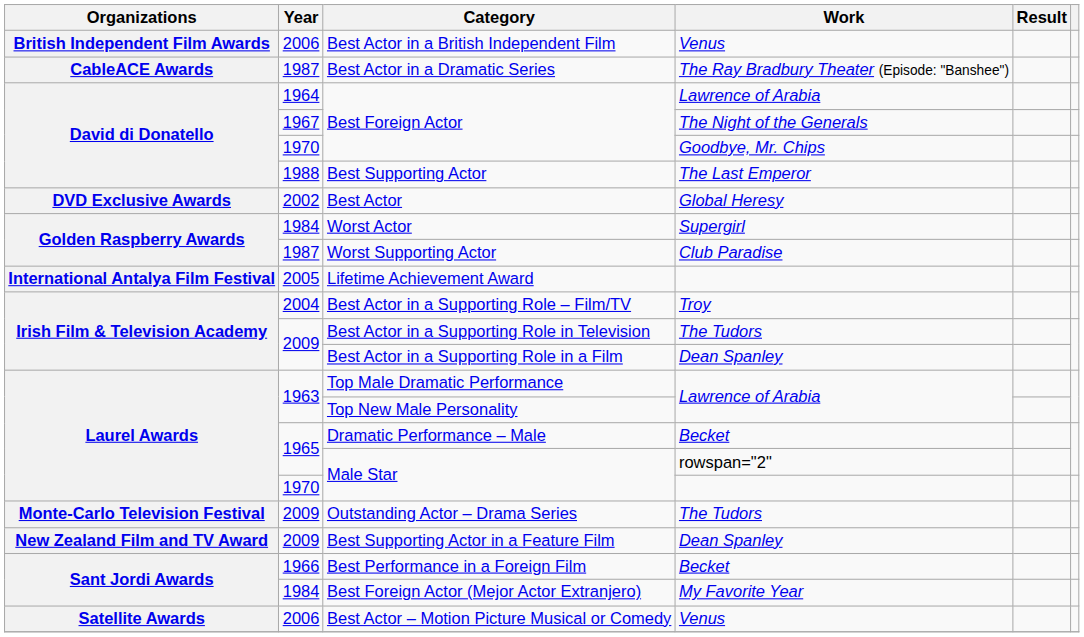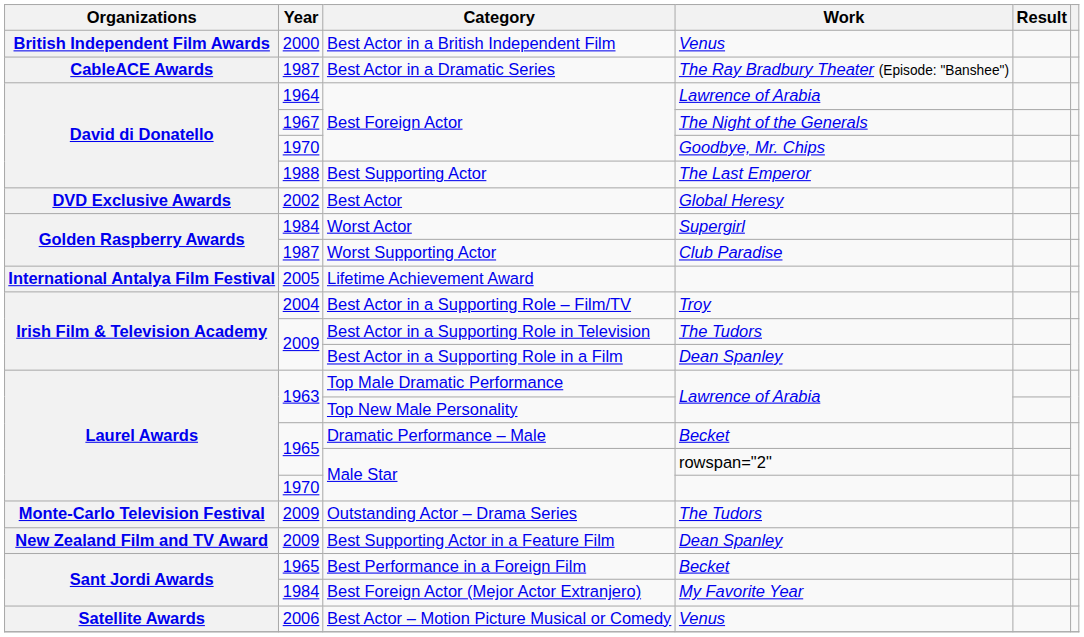(301, 43) 2006 -> (301, 43) 2000
(301, 566) 1966 -> (301, 566) 1965
